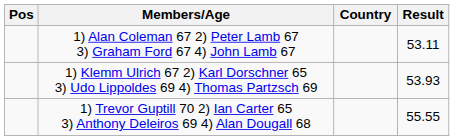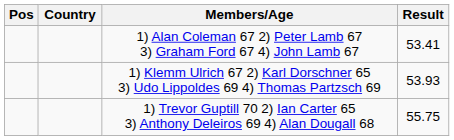columns swapped: (365, 15) <-> (186, 15)
(423, 44) 53.11 -> (423, 44) 53.41
(423, 116) 55.55 -> (423, 116) 55.75
